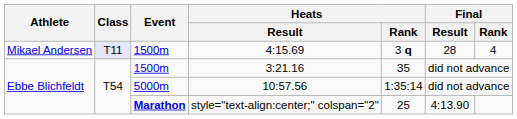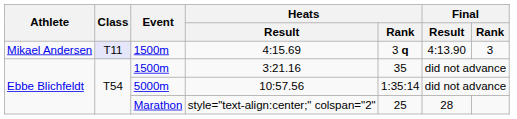(450, 50) 28 -> (447, 50) 4:13.90
(493, 50) 4 -> (490, 50) 3
(160, 105) bold -> (158, 105) normal
(450, 105) 4:13.90 -> (447, 105) 28
